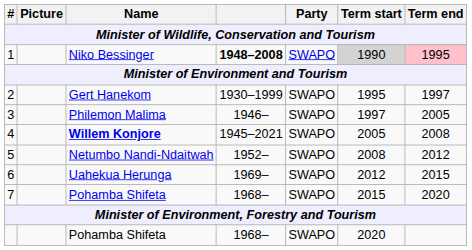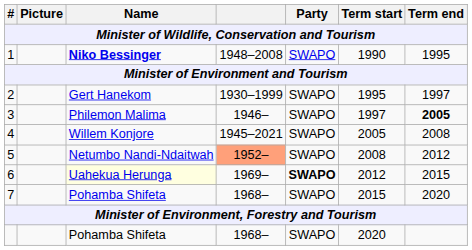(111, 54) normal -> (115, 54) bold
(251, 54) bold -> (251, 54) normal
(371, 54) lightgrey background -> (372, 54) no background
(436, 54) pink background -> (436, 54) no background
(436, 114) normal -> (436, 114) bold
(115, 134) bold -> (111, 134) normal
(251, 154) no background -> (251, 154) lightsalmon background
(120, 174) no background -> (120, 174) lightyellow background
(312, 174) normal -> (312, 174) bold
